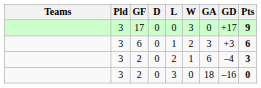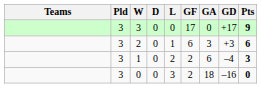columns swapped: (191, 12) <-> (139, 12)
